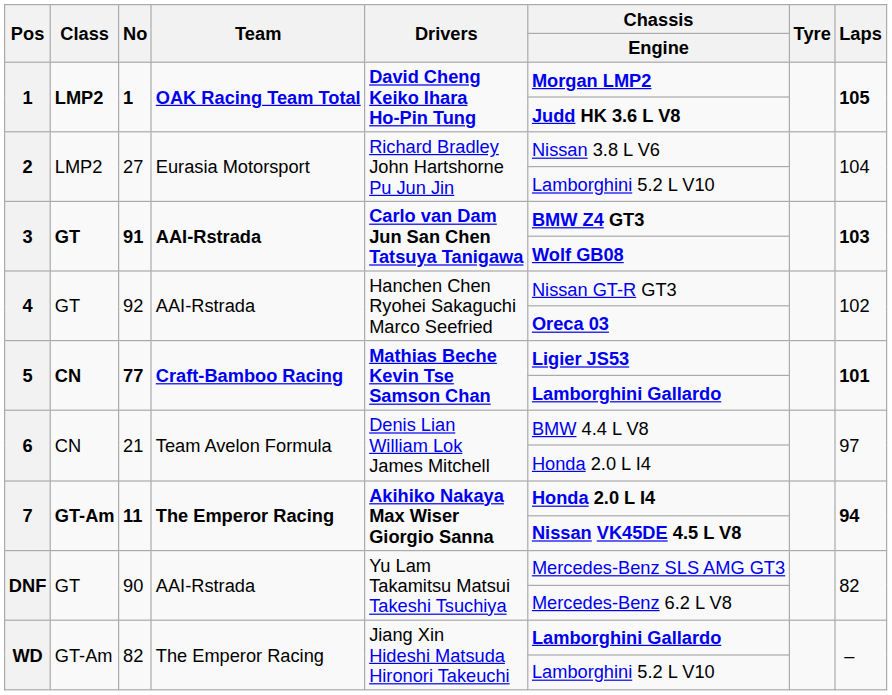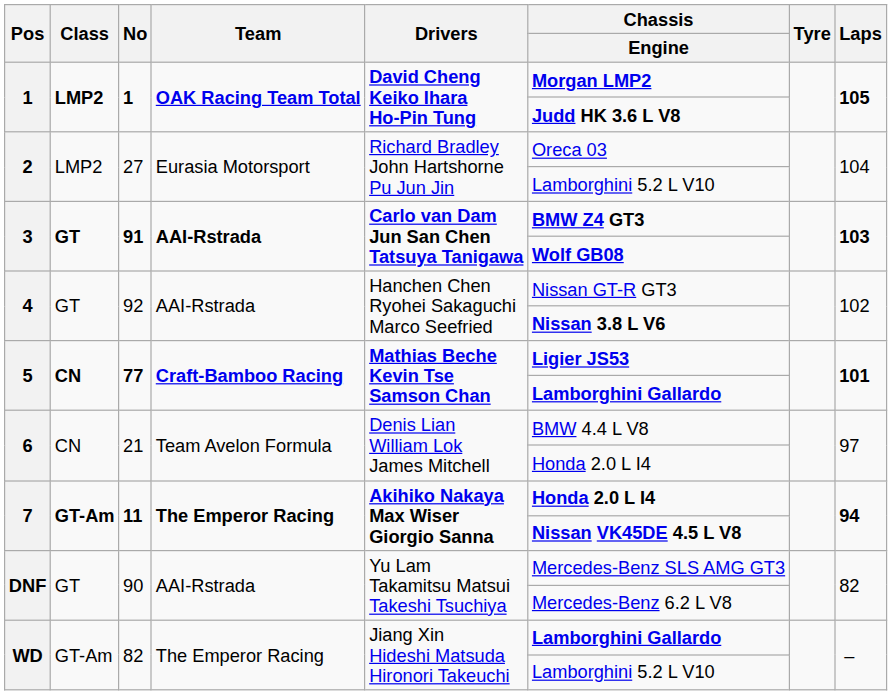(596, 150) Nissan 3.8 L V6 -> (569, 150) Oreca 03
(570, 324) Oreca 03 -> (599, 324) Nissan 3.8 L V6
